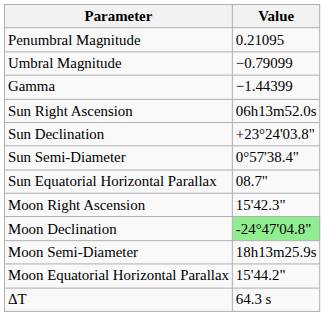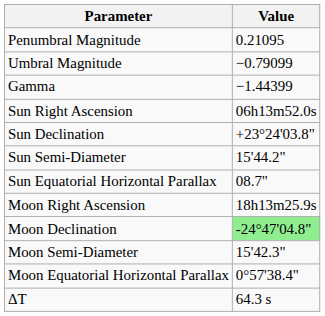(267, 157) 0°57'38.4" -> (261, 157) 15'44.2"
(261, 205) 15'42.3" -> (276, 205) 18h13m25.9s
(276, 252) 18h13m25.9s -> (261, 252) 15'42.3"
(261, 275) 15'44.2" -> (267, 275) 0°57'38.4"
